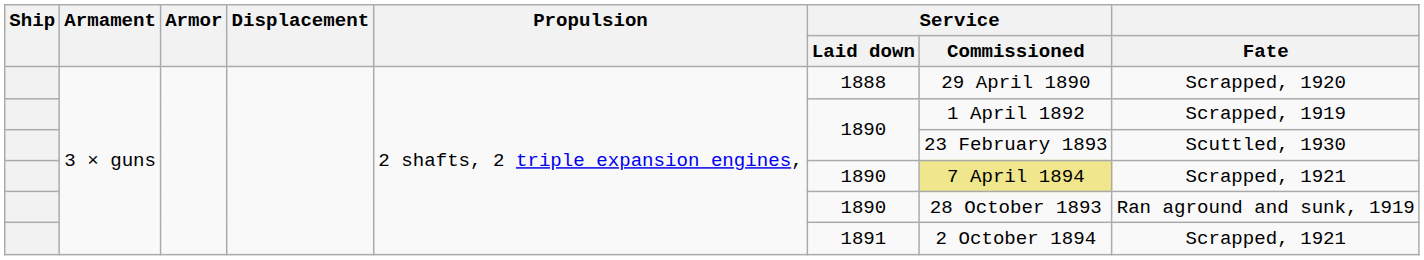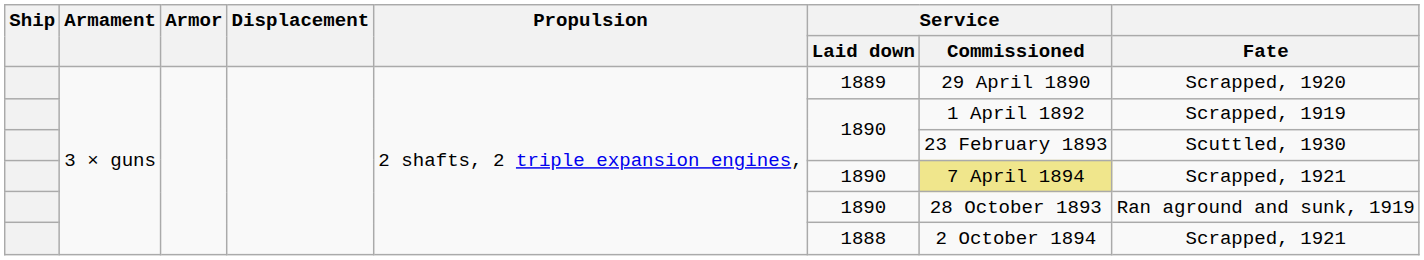(863, 83) 1888 -> (863, 83) 1889
(863, 238) 1891 -> (863, 238) 1888
